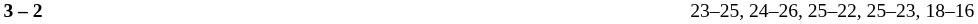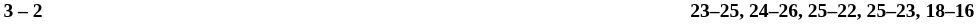(832, 9) normal -> (832, 9) bold
